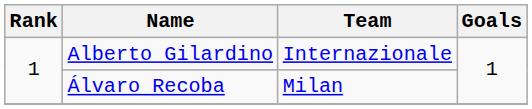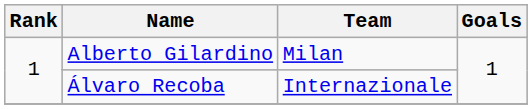(367, 54) Internazionale -> (313, 54) Milan
(313, 87) Milan -> (367, 87) Internazionale
